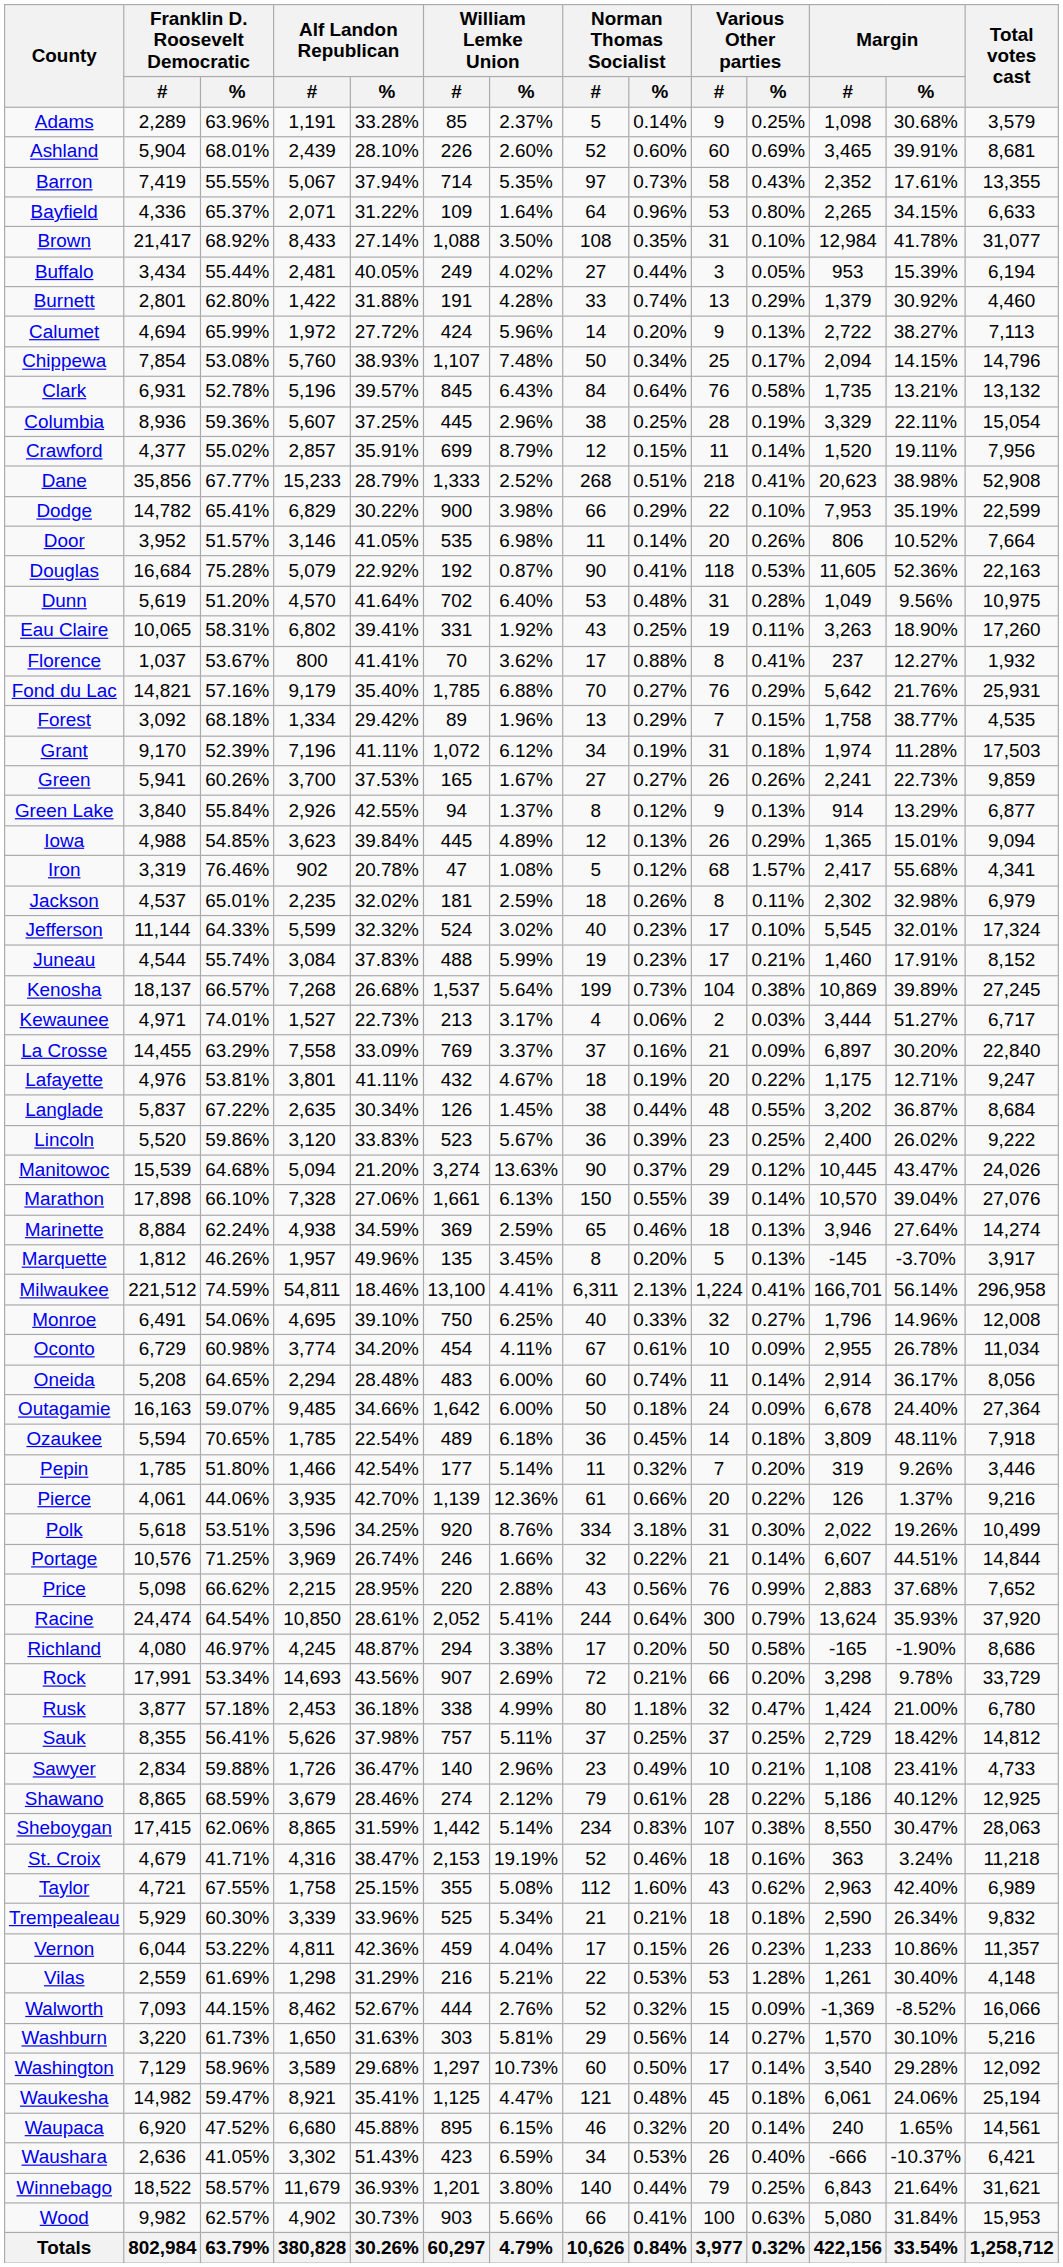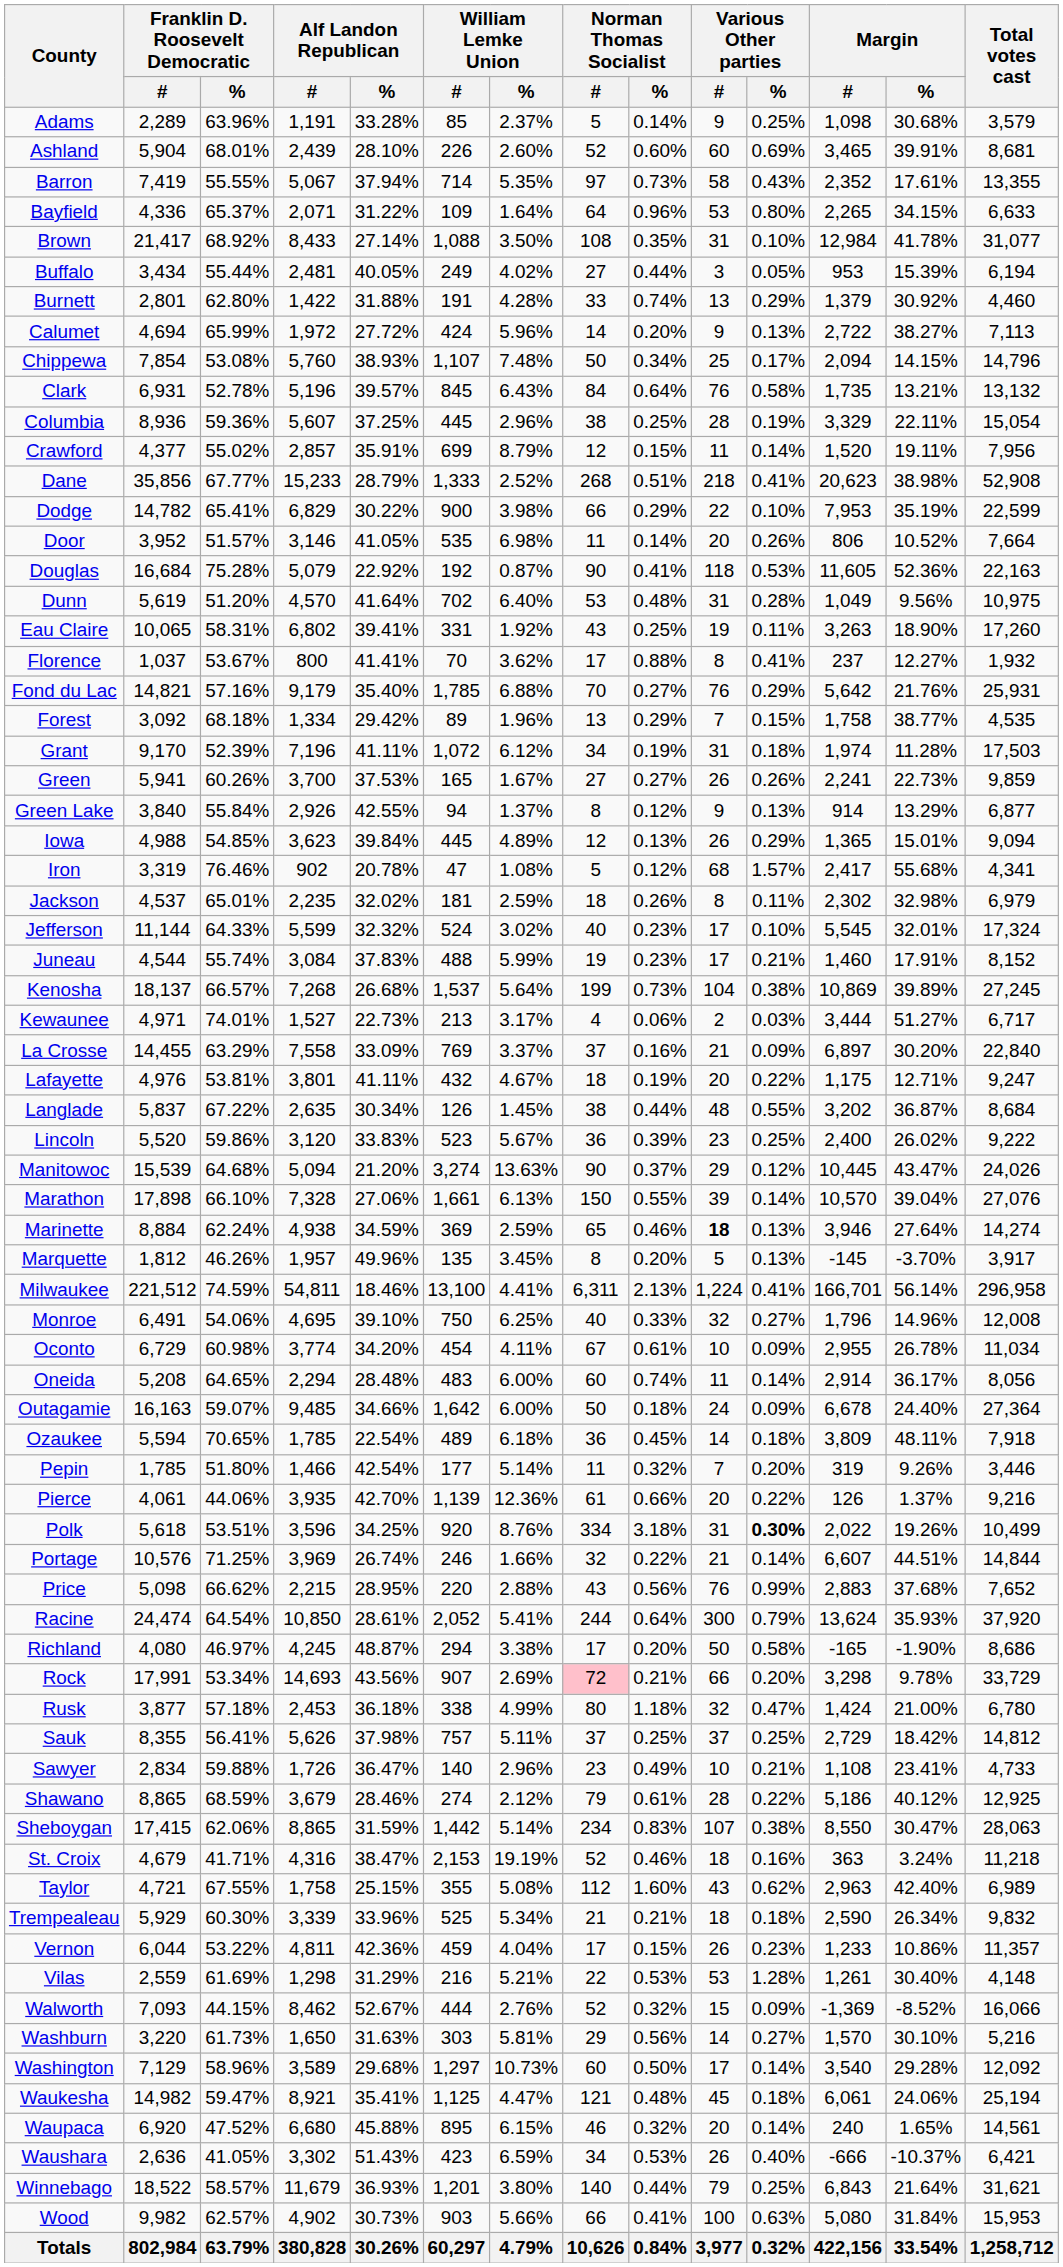(719, 1229) normal -> (719, 1229) bold
(778, 1529) normal -> (778, 1529) bold
(596, 1678) no background -> (596, 1678) pink background
